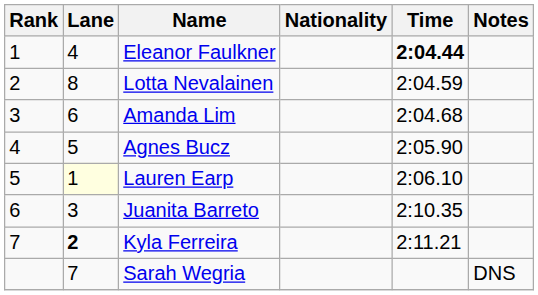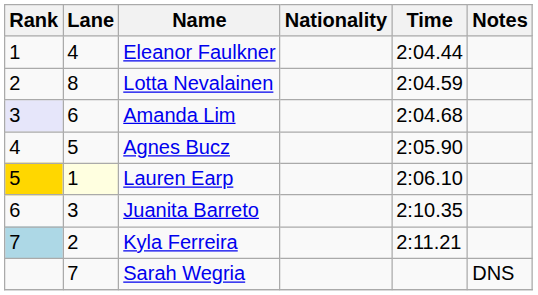(430, 52) bold -> (430, 52) normal
(15, 115) no background -> (15, 115) lavender background
(15, 178) no background -> (15, 178) gold background
(15, 242) no background -> (15, 242) lightblue background
(73, 242) bold -> (73, 242) normal
